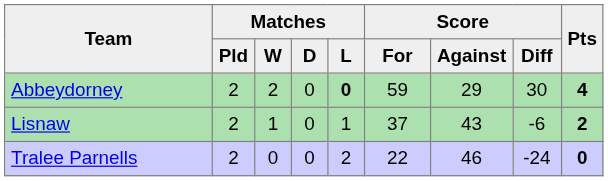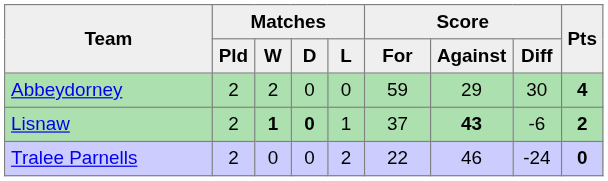(346, 90) bold -> (346, 90) normal
(273, 124) normal -> (273, 124) bold
(309, 124) normal -> (309, 124) bold
(472, 124) normal -> (472, 124) bold
